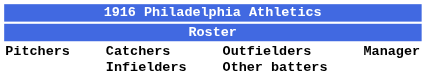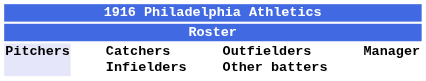(38, 52) no background -> (38, 52) lavender background
